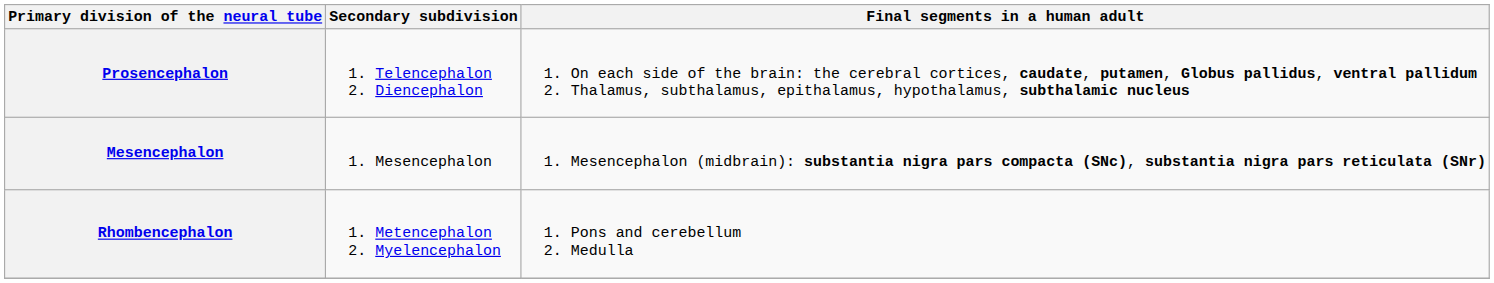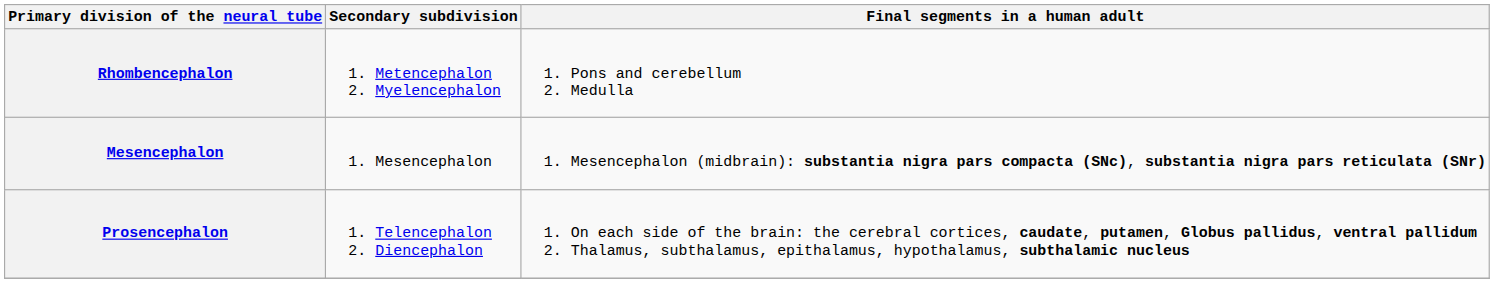rows swapped: (165, 73) <-> (165, 234)
